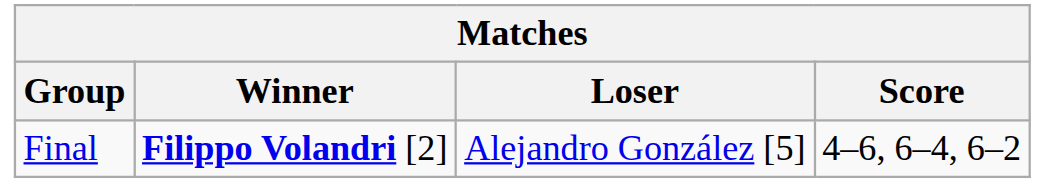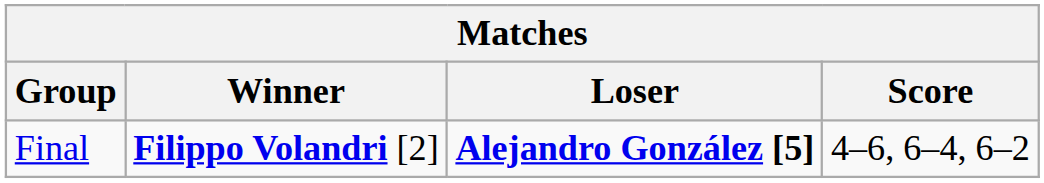(635, 147) normal -> (635, 147) bold
